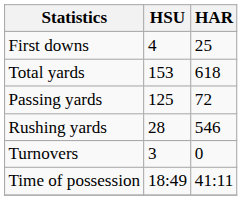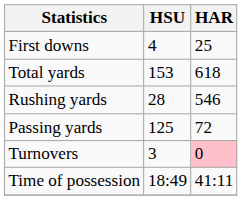rows swapped: (58, 126) <-> (55, 99)
(199, 153) no background -> (199, 153) pink background
